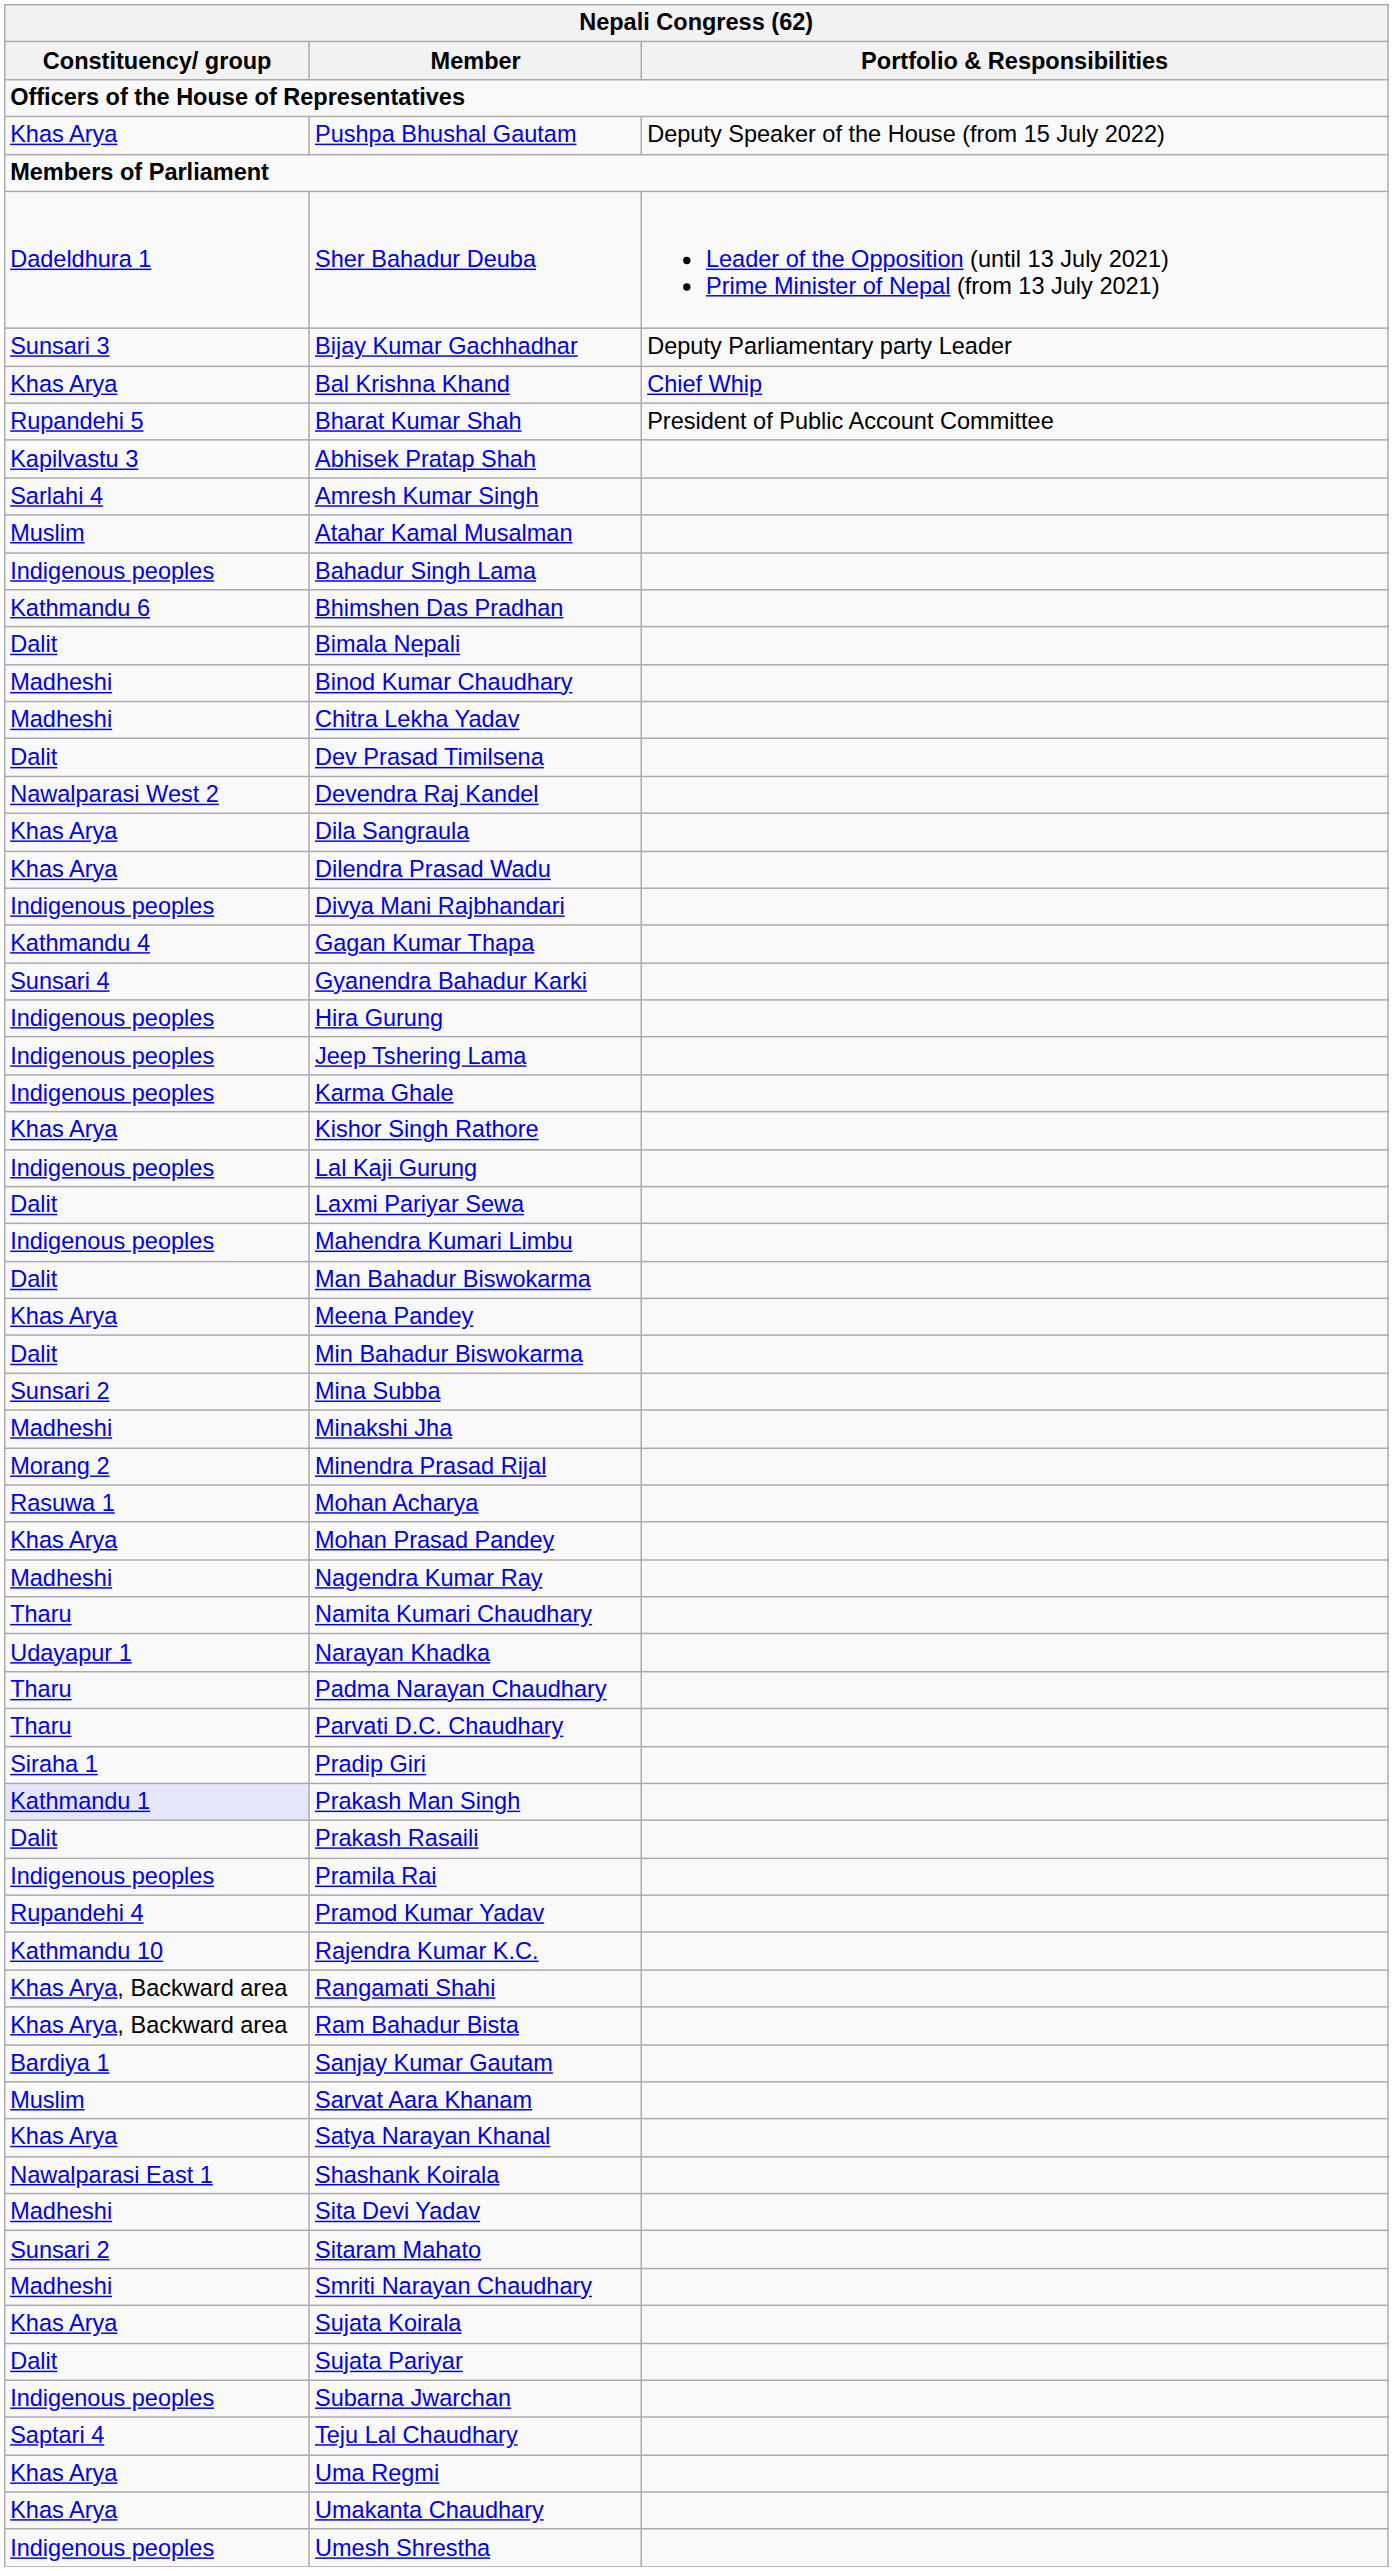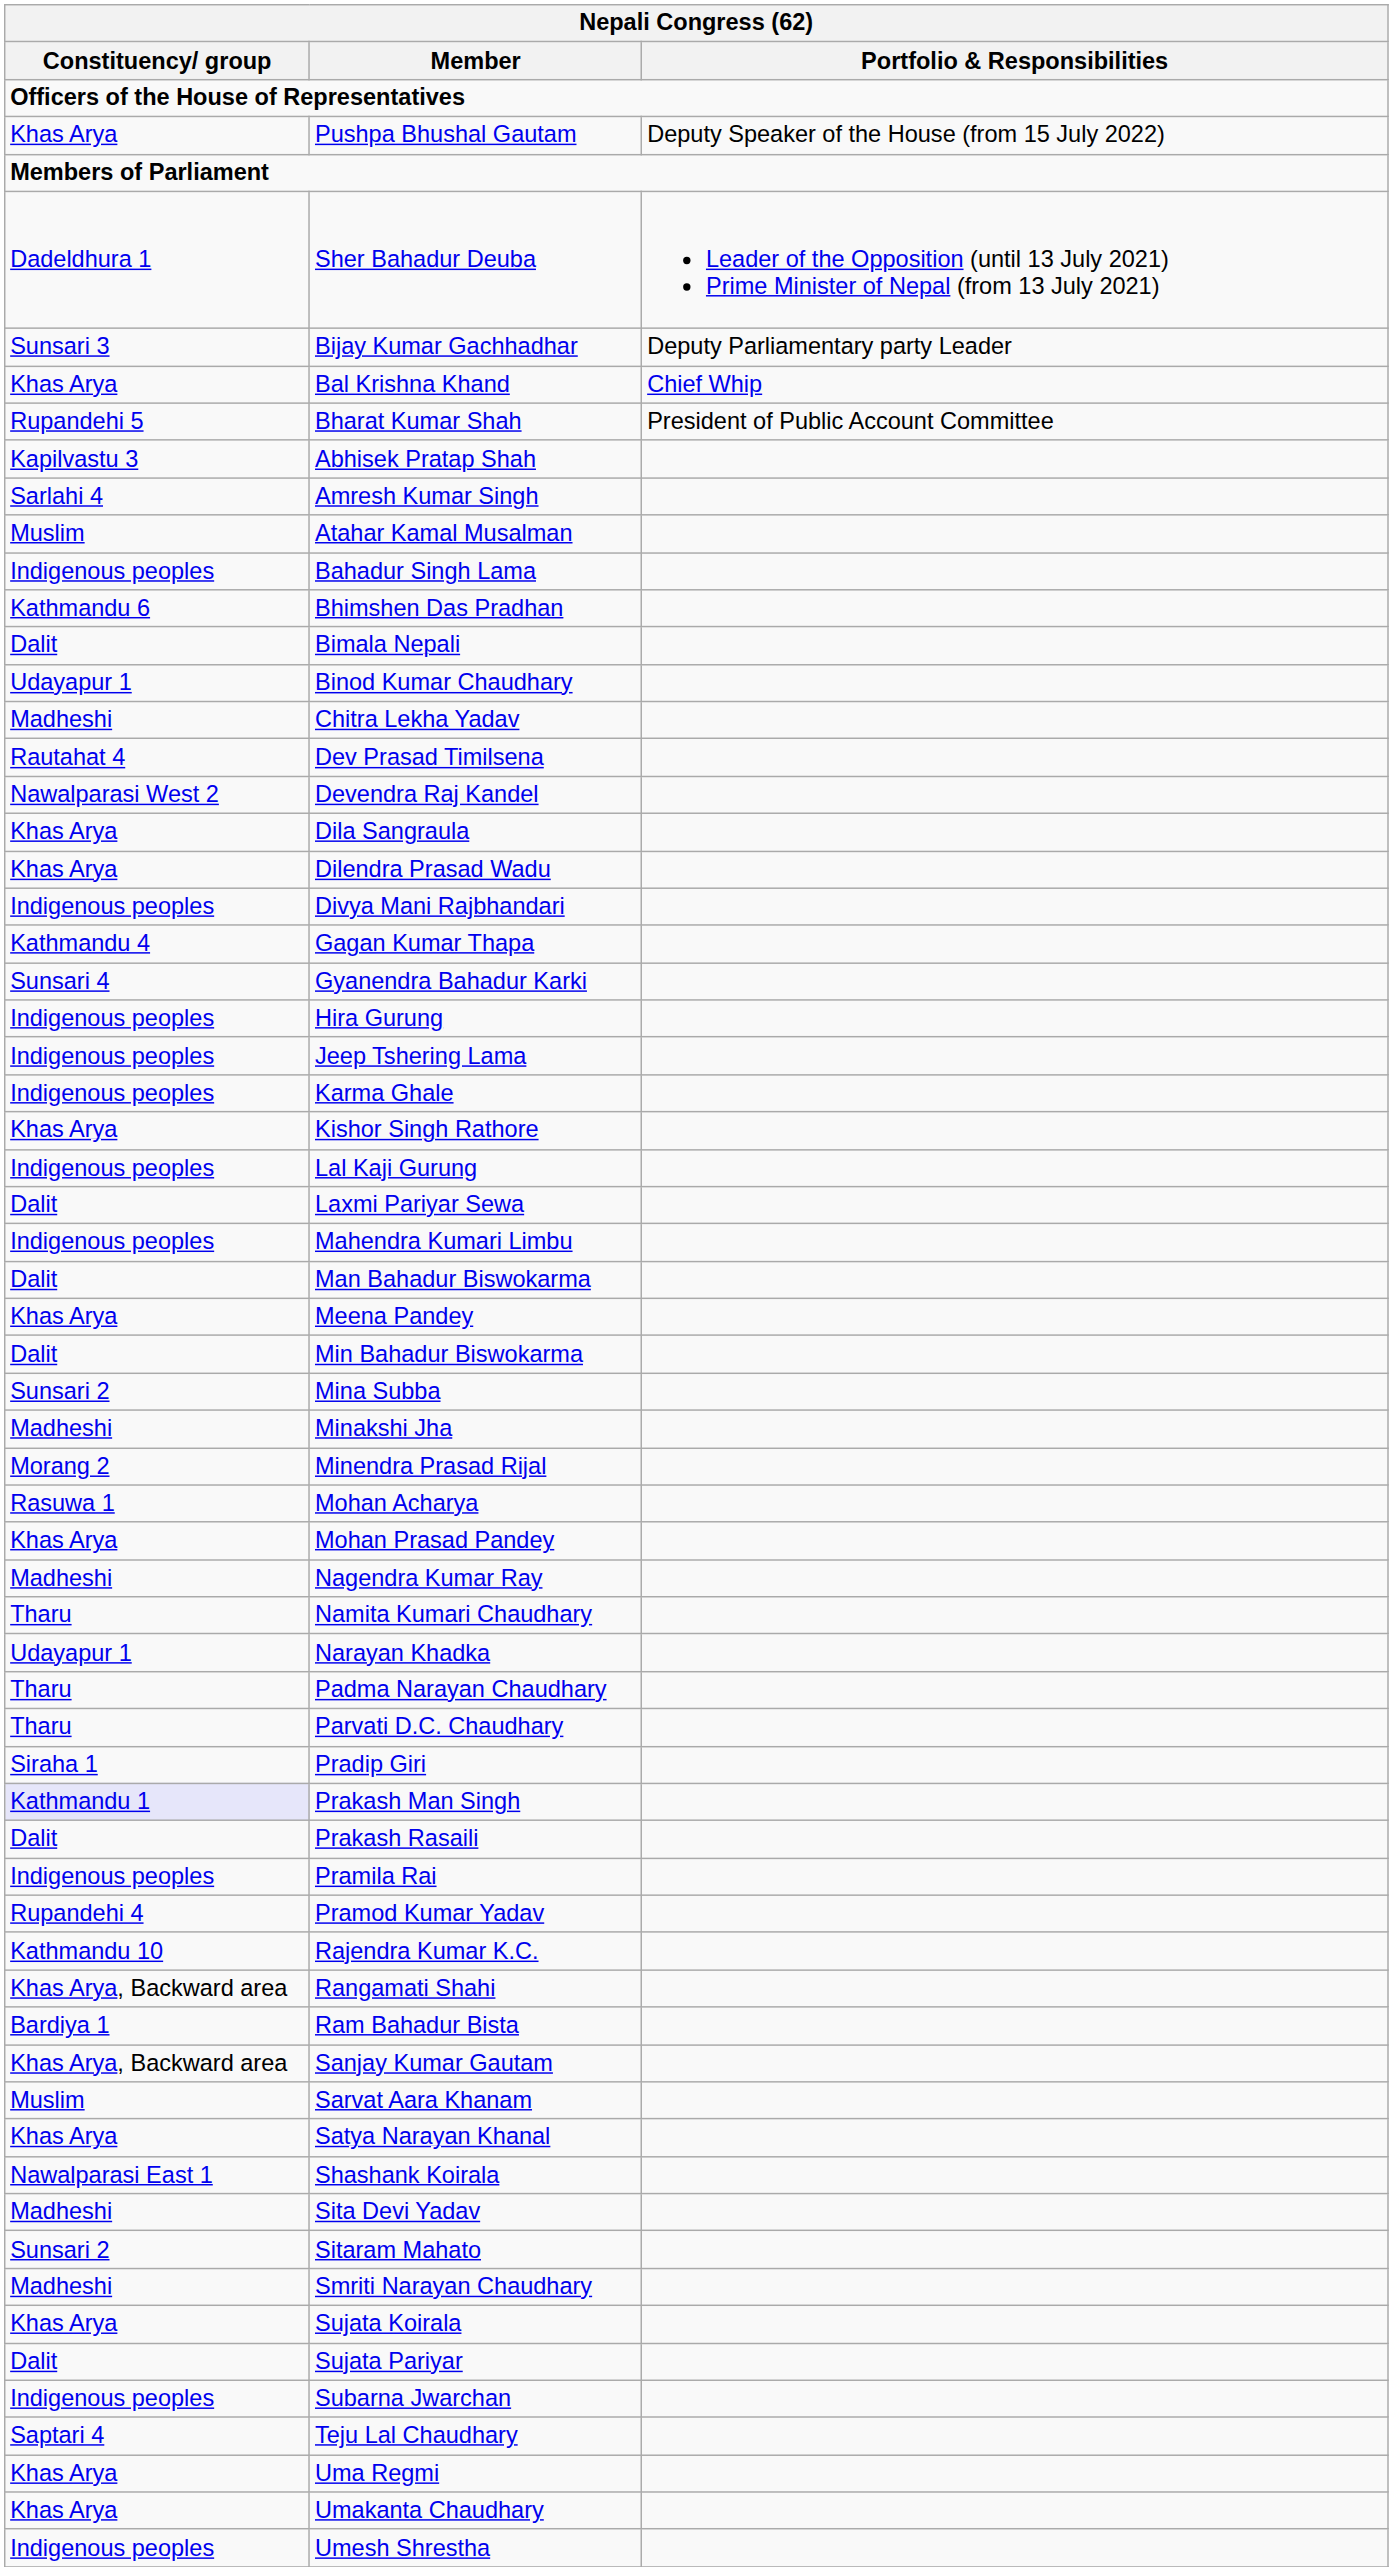(61, 682) Madheshi -> (71, 682) Udayapur 1
(34, 757) Dalit -> (68, 757) Rautahat 4
(149, 2025) Khas Arya, Backward area -> (60, 2025) Bardiya 1
(60, 2062) Bardiya 1 -> (149, 2062) Khas Arya, Backward area
